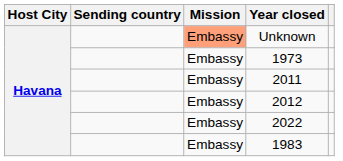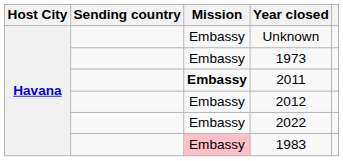(215, 36) lightsalmon background -> (217, 36) no background
(215, 79) normal -> (217, 79) bold
(215, 144) no background -> (217, 144) pink background
